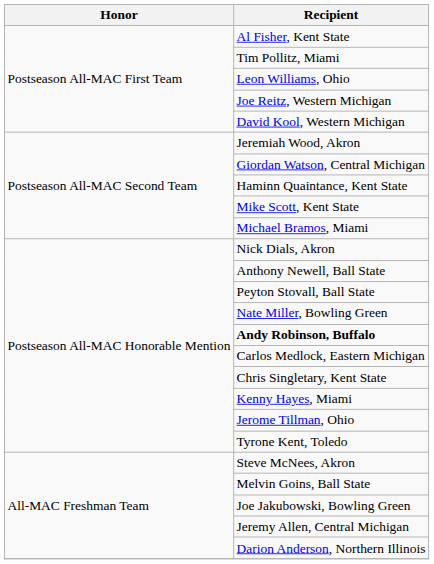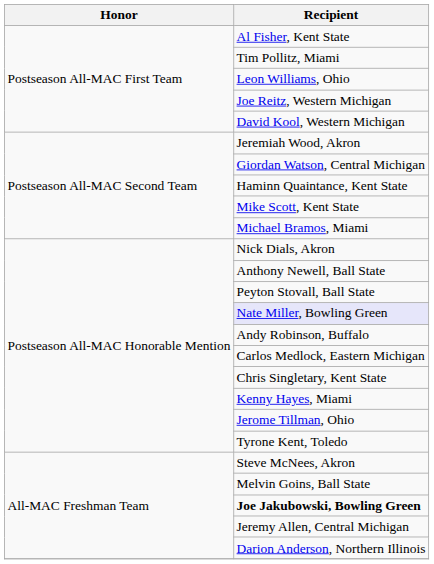(312, 313) no background -> (312, 313) lavender background
(306, 334) bold -> (303, 334) normal
(324, 505) normal -> (329, 505) bold
